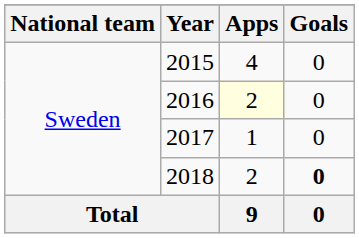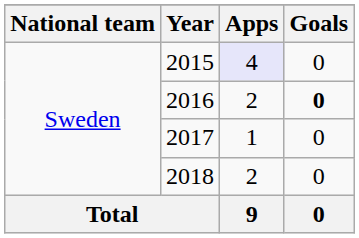(252, 61) no background -> (252, 61) lavender background
(252, 99) lightyellow background -> (252, 99) no background
(319, 99) normal -> (319, 99) bold
(319, 175) bold -> (319, 175) normal
